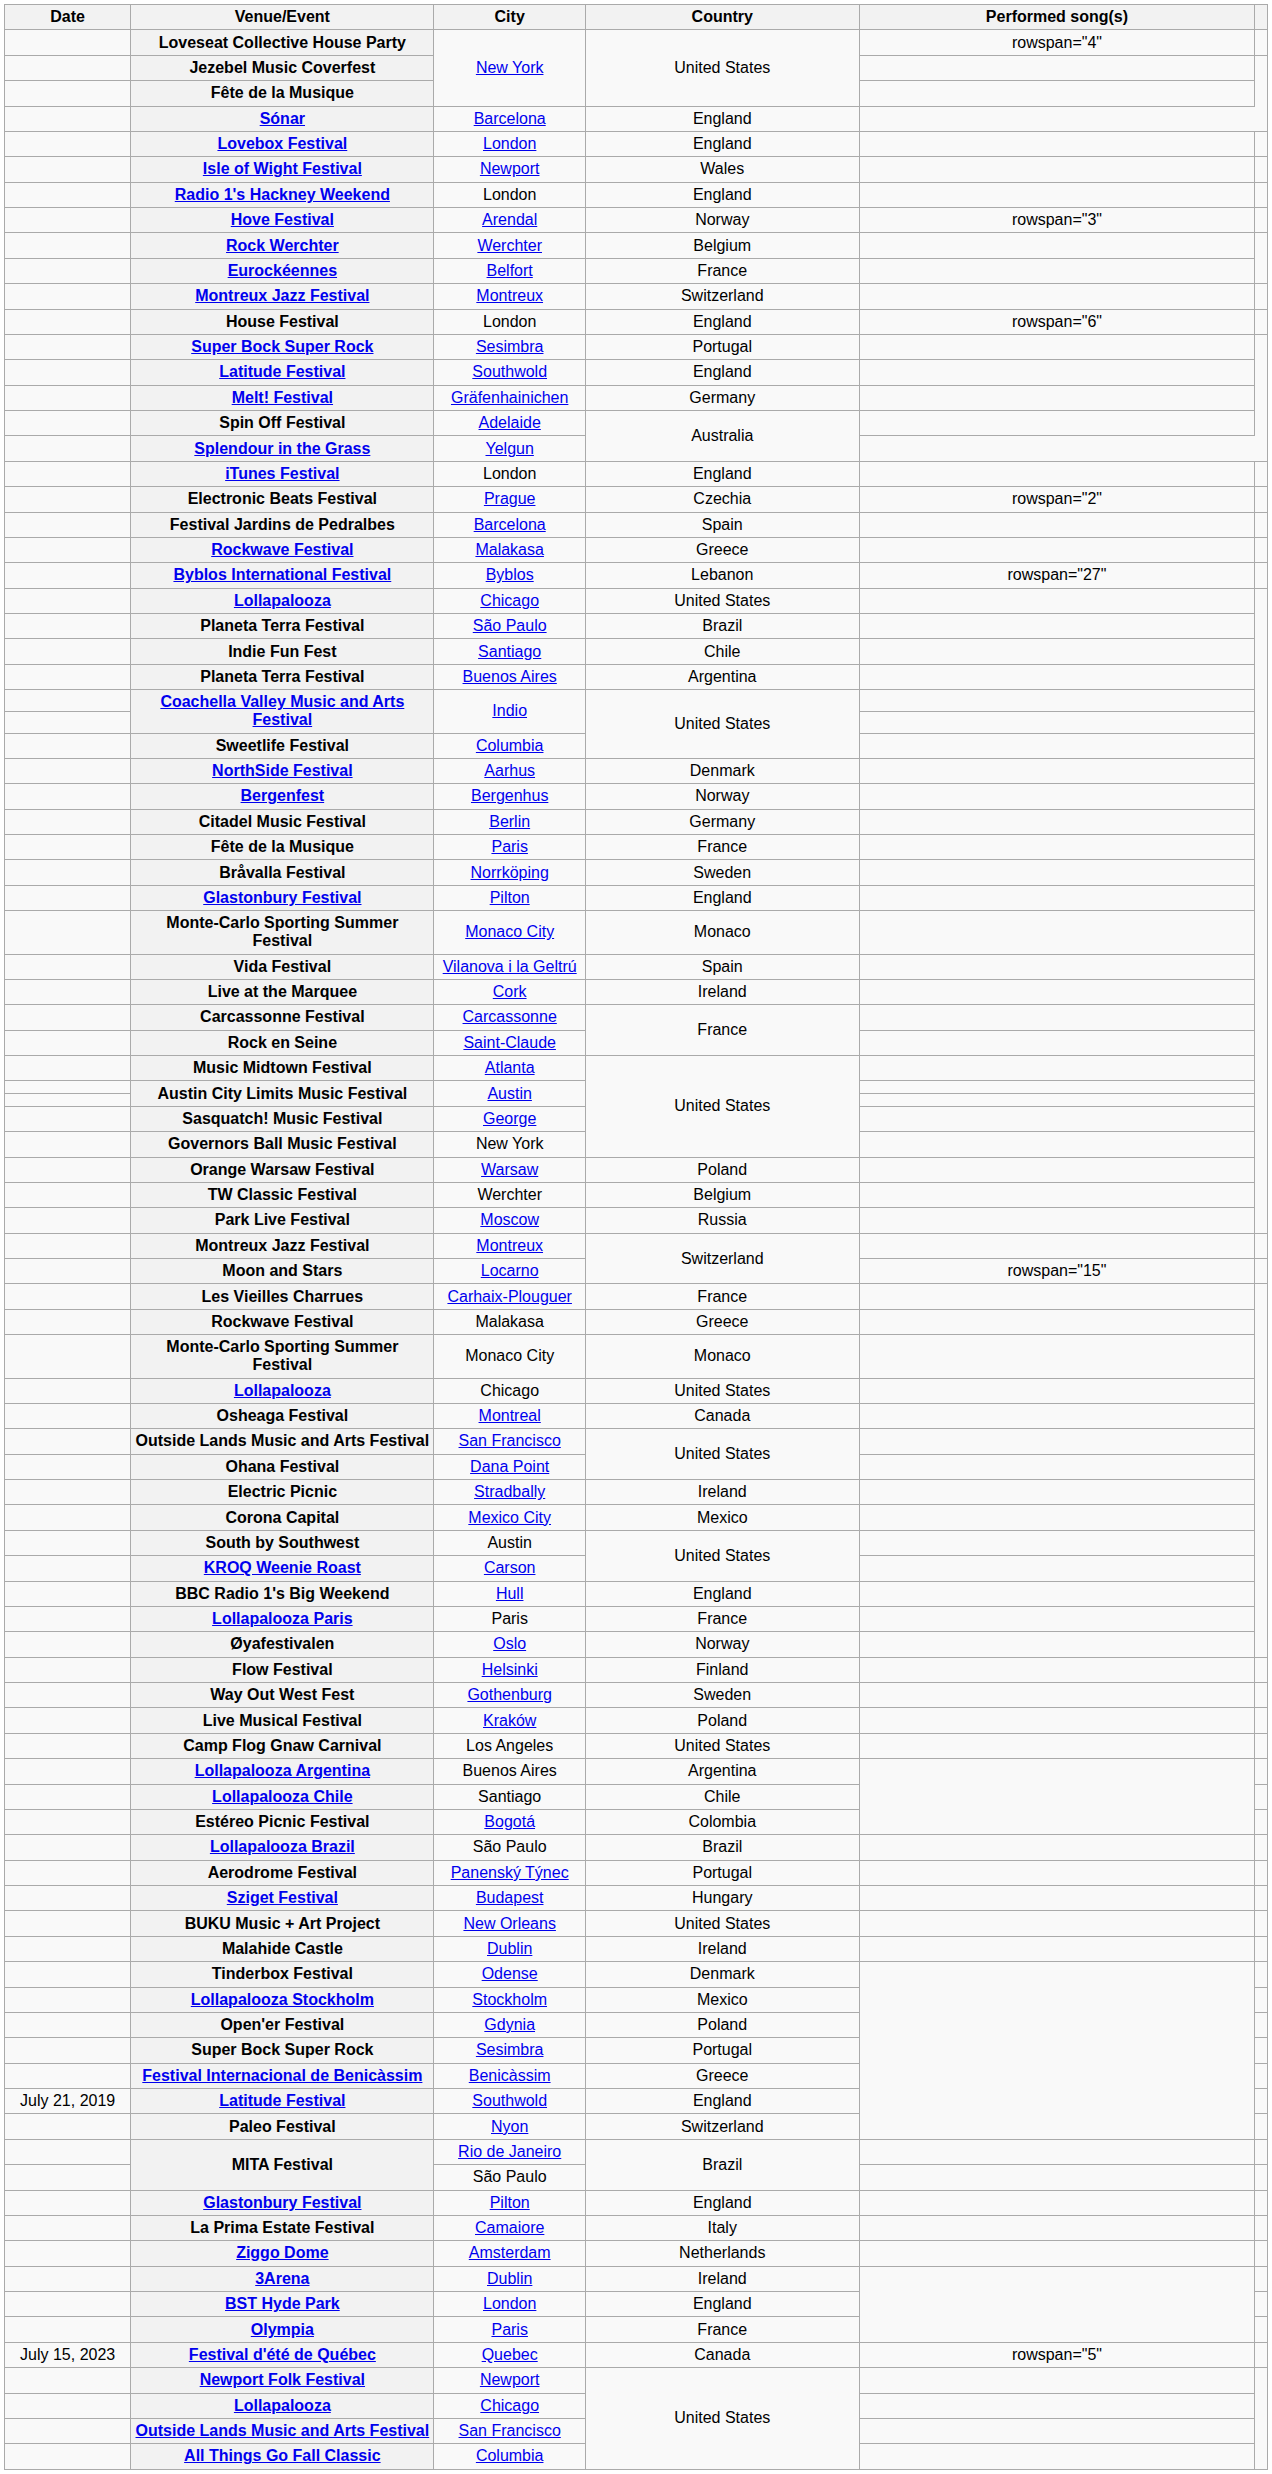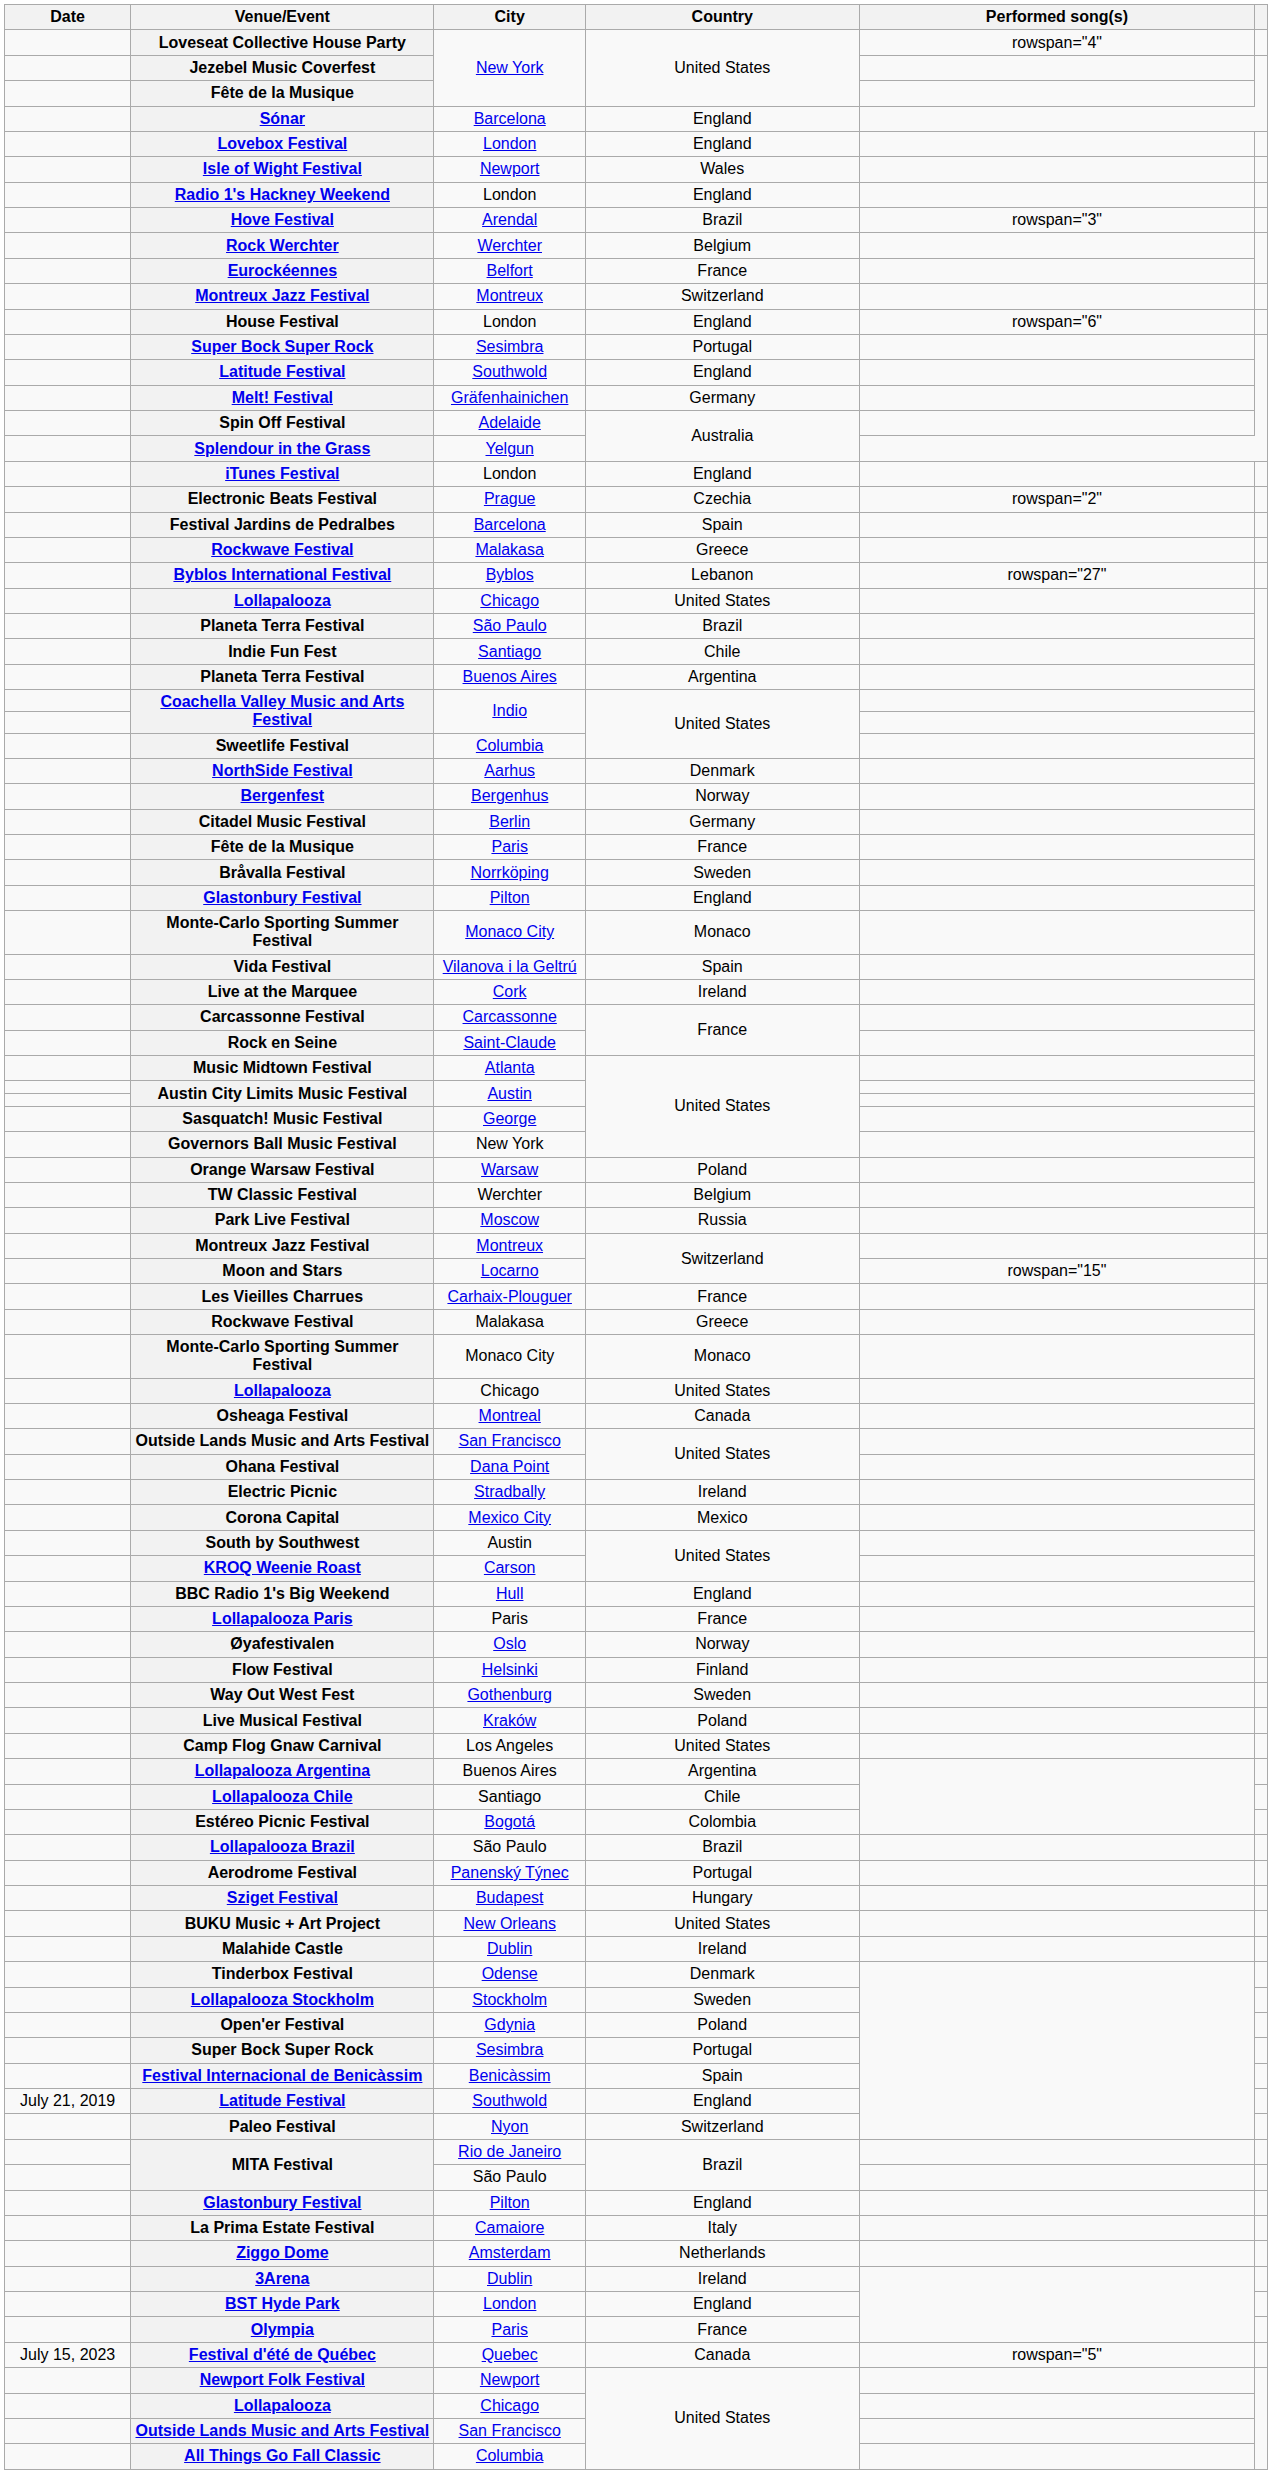(722, 220) Norway -> (722, 220) Brazil
(722, 1999) Mexico -> (722, 1999) Sweden
(722, 2075) Greece -> (722, 2075) Spain
